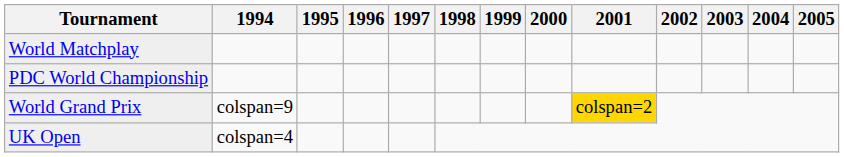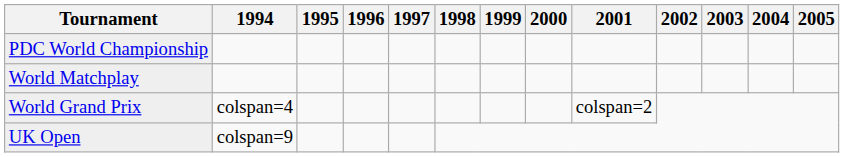rows swapped: (108, 78) <-> (74, 48)
(255, 107) colspan=9 -> (255, 107) colspan=4
(614, 107) gold background -> (614, 107) no background
(255, 136) colspan=4 -> (255, 136) colspan=9
